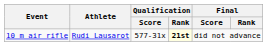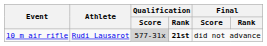(150, 35) no background -> (150, 35) lightgrey background
(181, 35) lightyellow background -> (181, 35) no background
